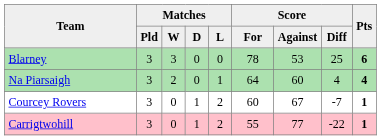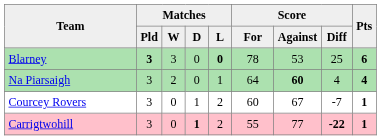(149, 58) normal -> (149, 58) bold
(220, 58) normal -> (220, 58) bold
(298, 80) normal -> (298, 80) bold
(197, 124) normal -> (197, 124) bold
(337, 124) normal -> (337, 124) bold
